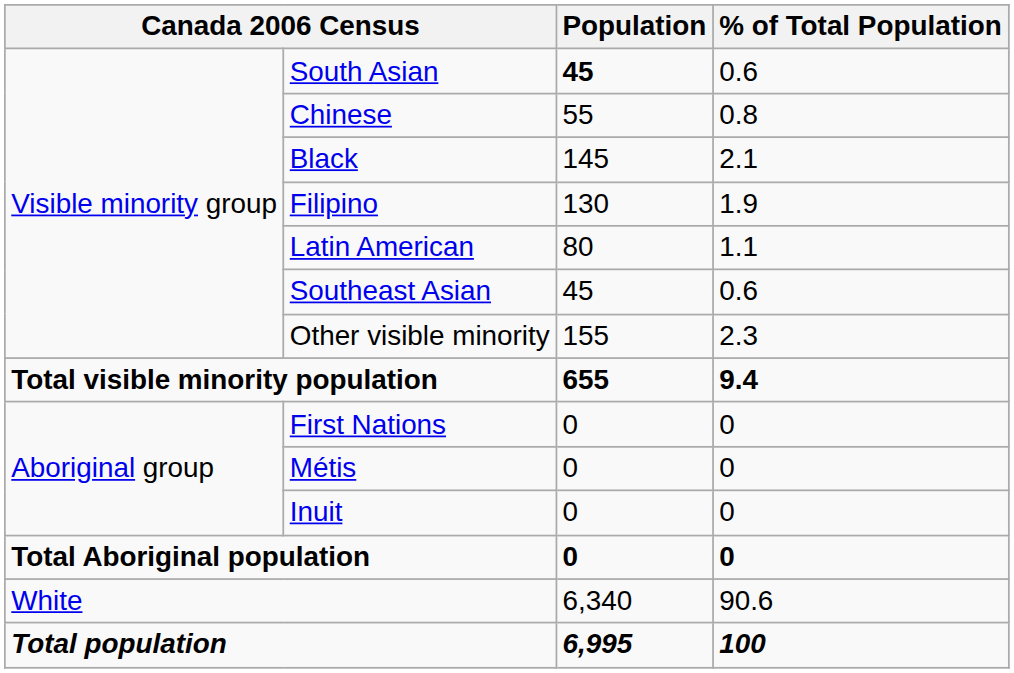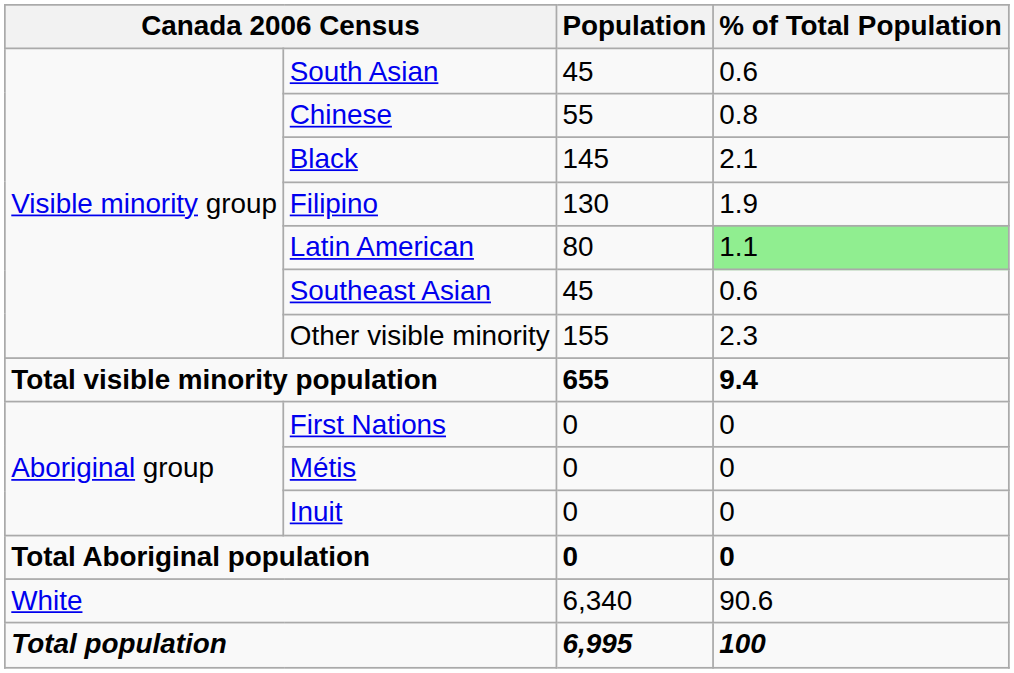(578, 70) bold -> (578, 70) normal
(739, 247) no background -> (739, 247) lightgreen background
